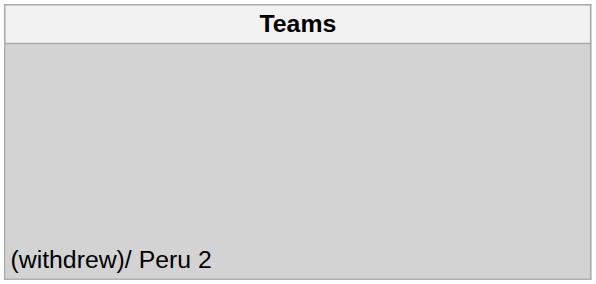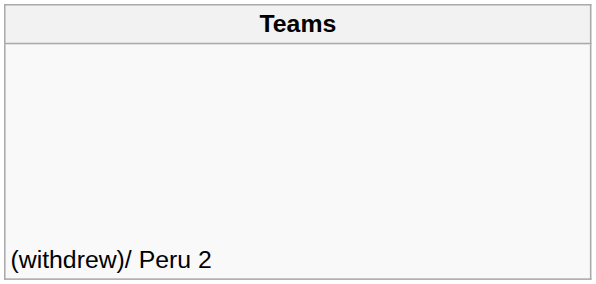(111, 258) lightgrey background -> (111, 258) no background
